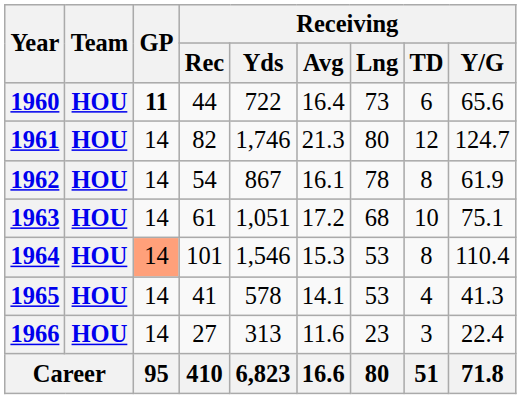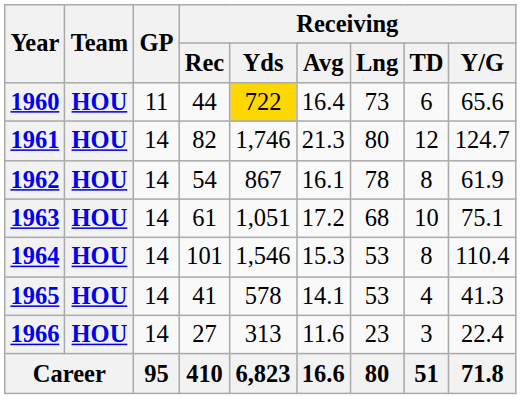(157, 101) bold -> (157, 101) normal
(263, 101) no background -> (263, 101) gold background
(157, 256) lightsalmon background -> (157, 256) no background
